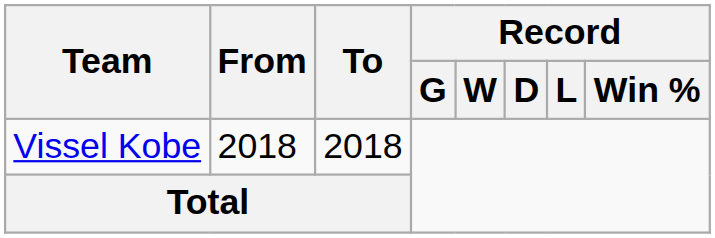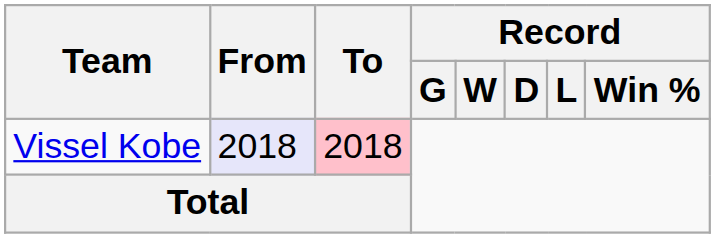(257, 145) no background -> (257, 145) lavender background
(363, 145) no background -> (363, 145) pink background
